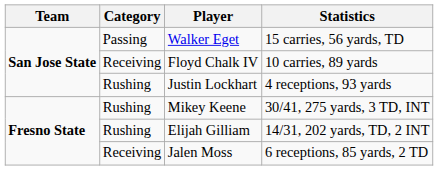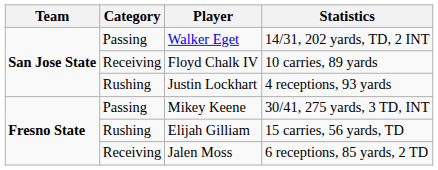(334, 39) 15 carries, 56 yards, TD -> (347, 39) 14/31, 202 yards, TD, 2 INT
(127, 107) Rushing -> (125, 107) Passing
(347, 130) 14/31, 202 yards, TD, 2 INT -> (334, 130) 15 carries, 56 yards, TD
